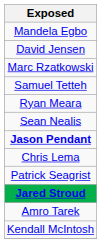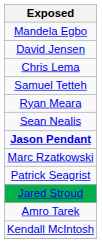(51, 67) Marc Rzatkowski -> (51, 67) Chris Lema
(51, 157) Chris Lema -> (51, 157) Marc Rzatkowski
(51, 193) bold -> (51, 193) normal
